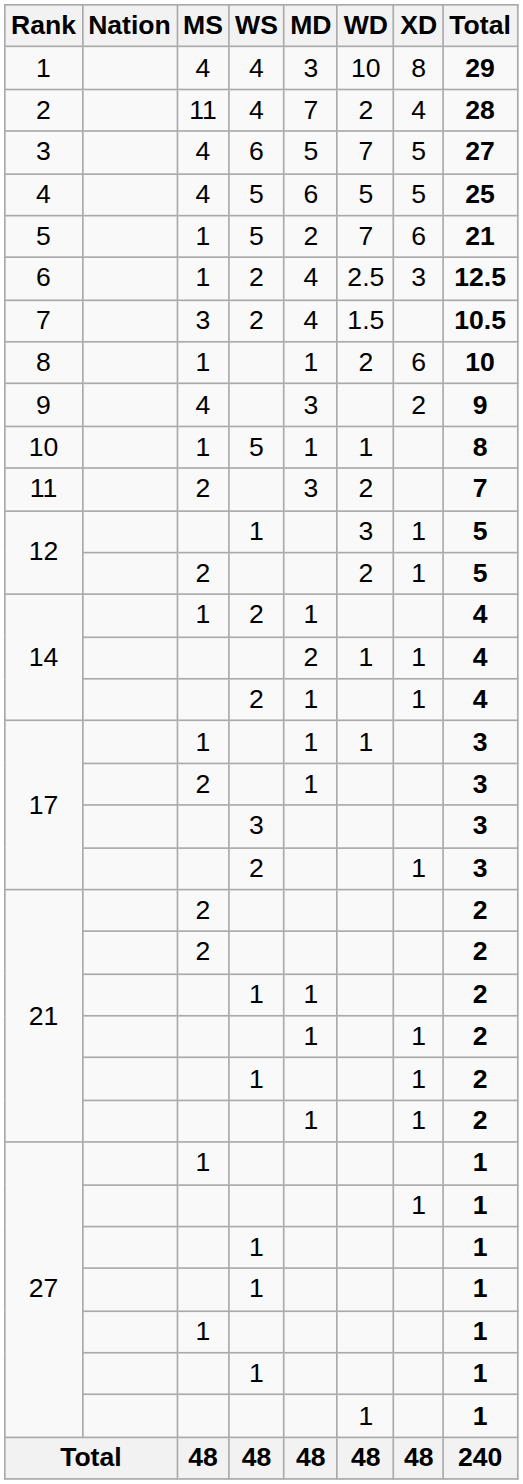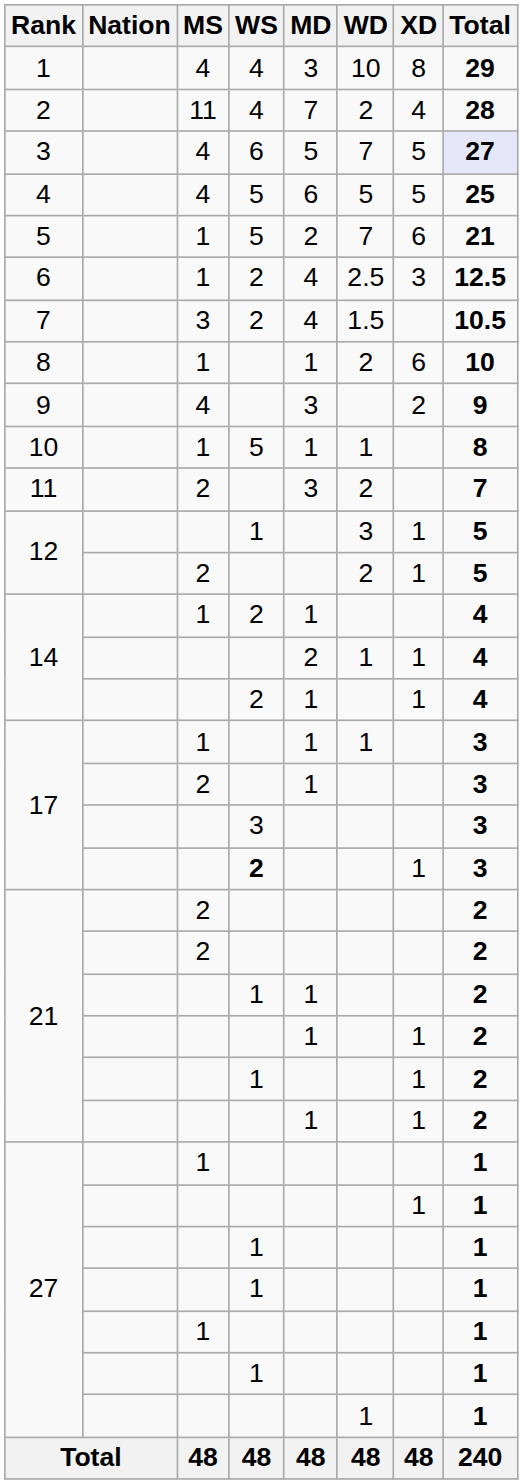(480, 151) no background -> (480, 151) lavender background
(257, 868) normal -> (257, 868) bold
